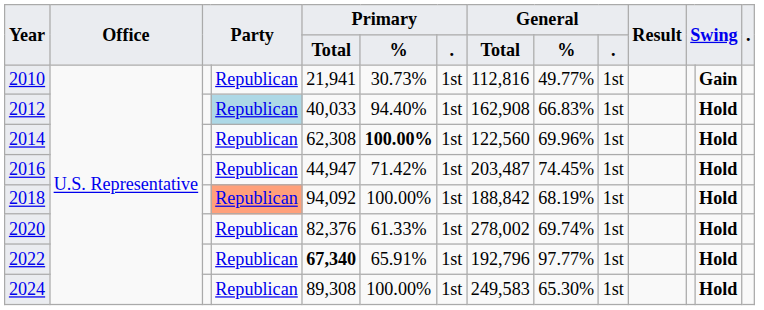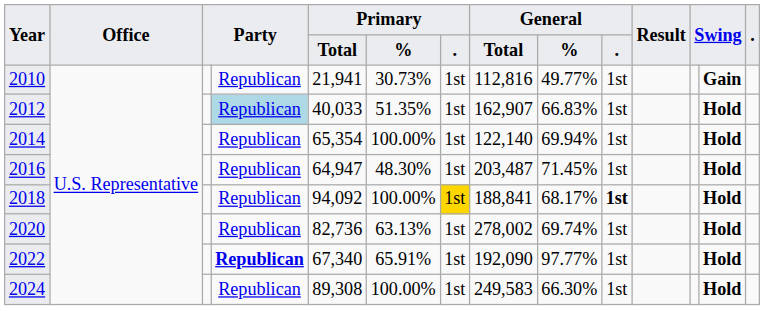(399, 109) 94.40% -> (403, 109) 51.35%
(500, 109) 162,908 -> (503, 109) 162,907
(331, 139) 62,308 -> (337, 139) 65,354
(399, 139) bold -> (403, 139) normal
(500, 139) 122,560 -> (503, 139) 122,140
(566, 139) 69.96% -> (569, 139) 69.94%
(331, 169) 44,947 -> (337, 169) 64,947
(399, 169) 71.42% -> (403, 169) 48.30%
(566, 169) 74.45% -> (569, 169) 71.45%
(256, 199) lightsalmon background -> (260, 199) no background
(452, 199) no background -> (455, 199) gold background
(500, 199) 188,842 -> (503, 199) 188,841
(566, 199) 68.19% -> (569, 199) 68.17%
(613, 199) normal -> (617, 199) bold
(331, 229) 82,376 -> (337, 229) 82,736
(399, 229) 61.33% -> (403, 229) 63.13%
(256, 259) normal -> (260, 259) bold
(331, 259) bold -> (337, 259) normal
(500, 259) 192,796 -> (503, 259) 192,090
(566, 289) 65.30% -> (569, 289) 66.30%
